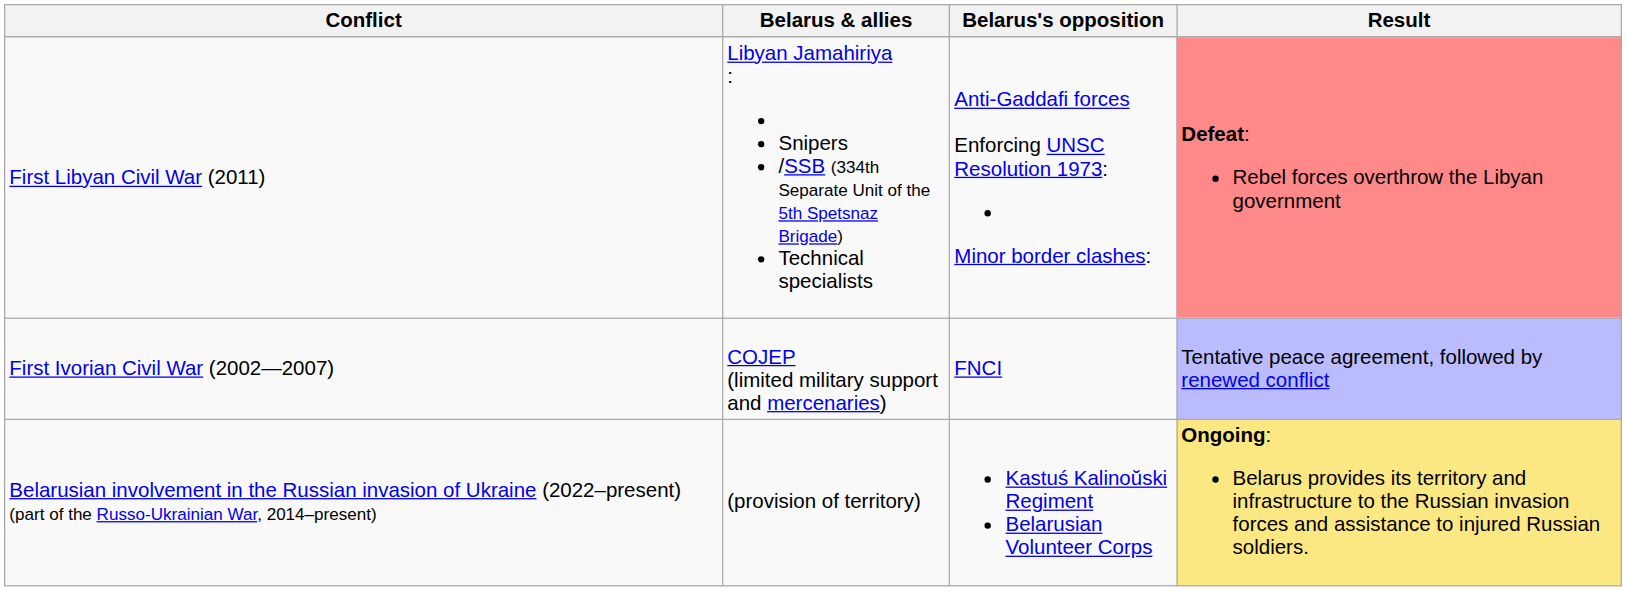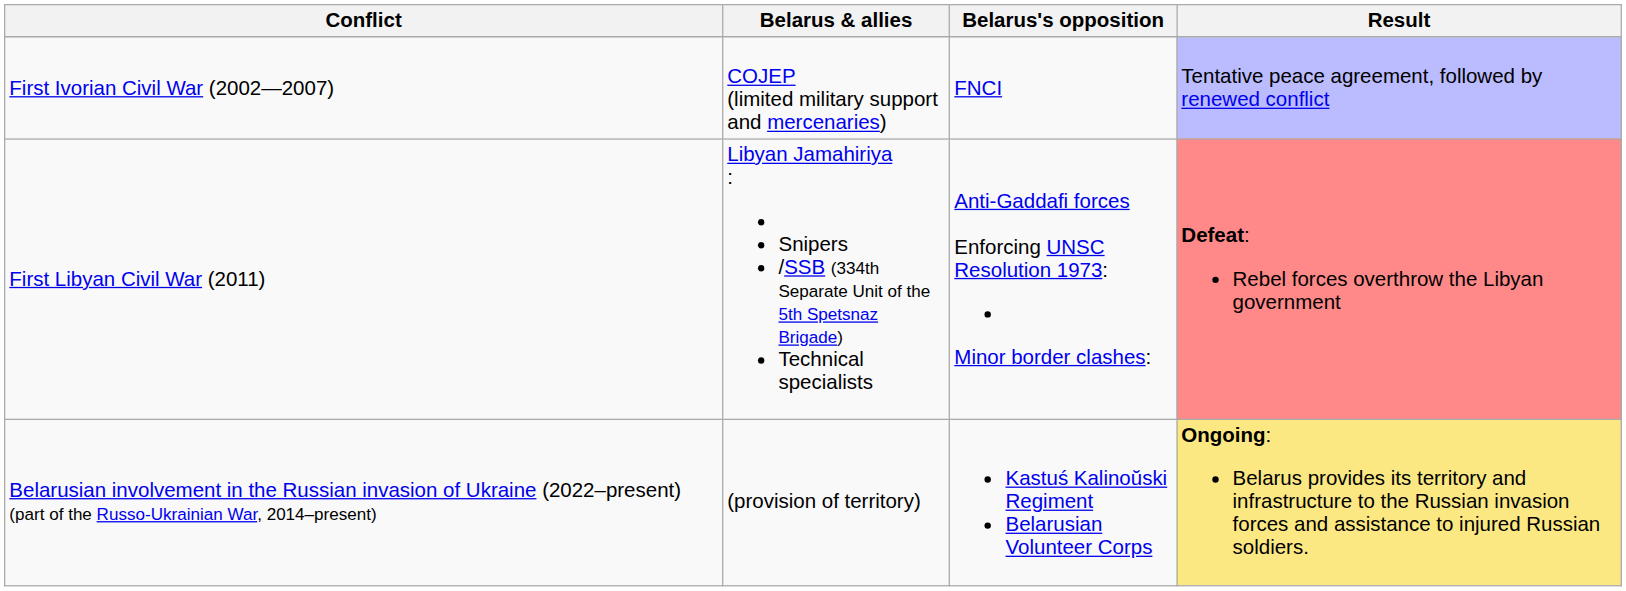rows swapped: (172, 368) <-> (137, 177)
